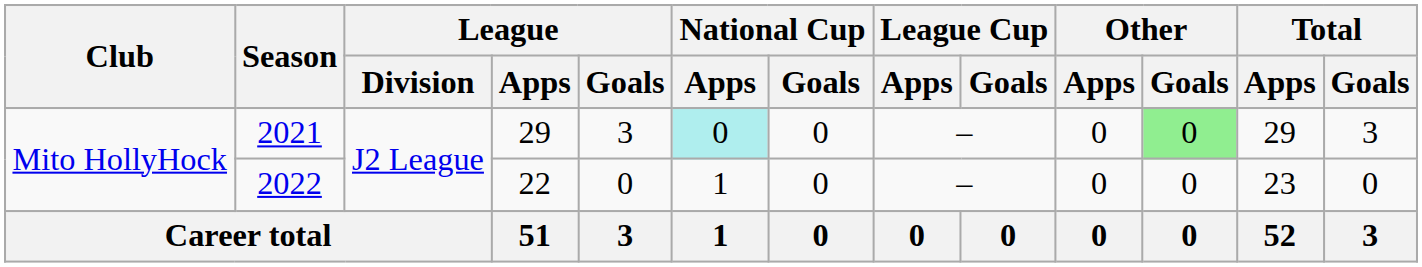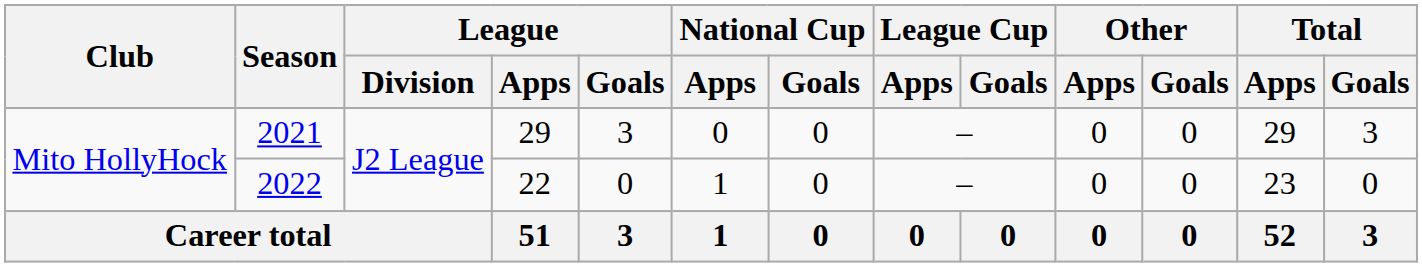(720, 132) paleturquoise background -> (720, 132) no background
(1189, 132) lightgreen background -> (1189, 132) no background
